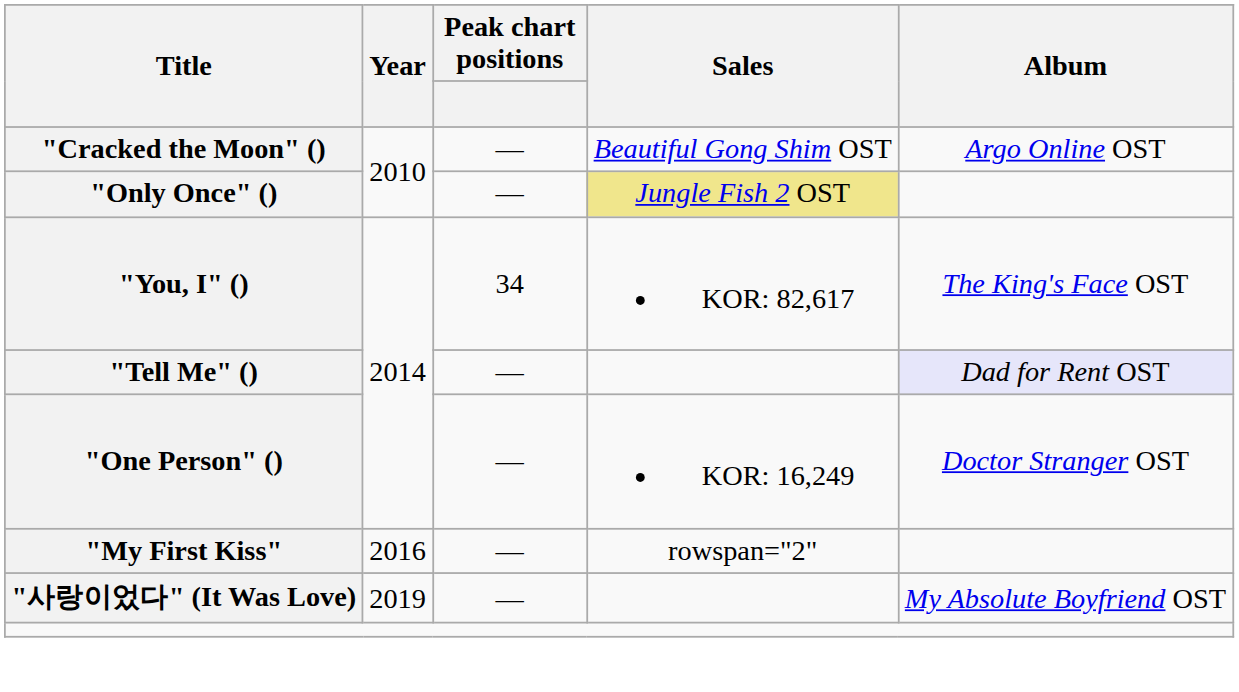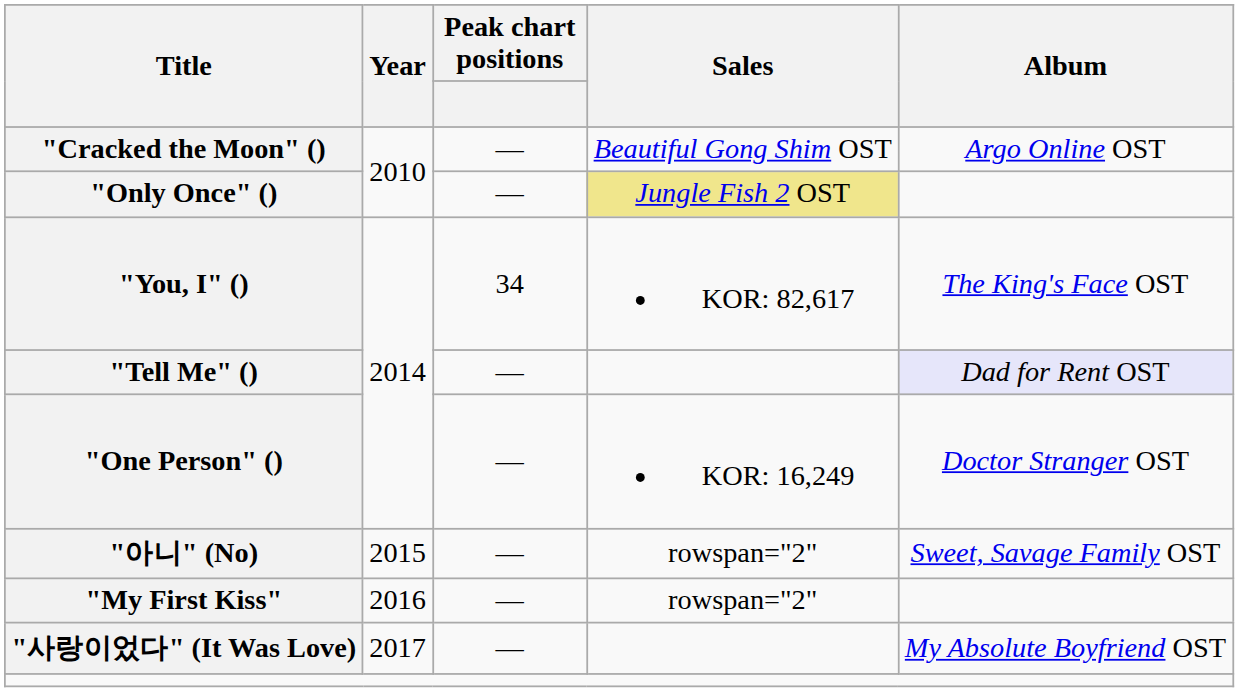+ row: (184, 551)
(398, 597) 2019 -> (398, 648) 2017
